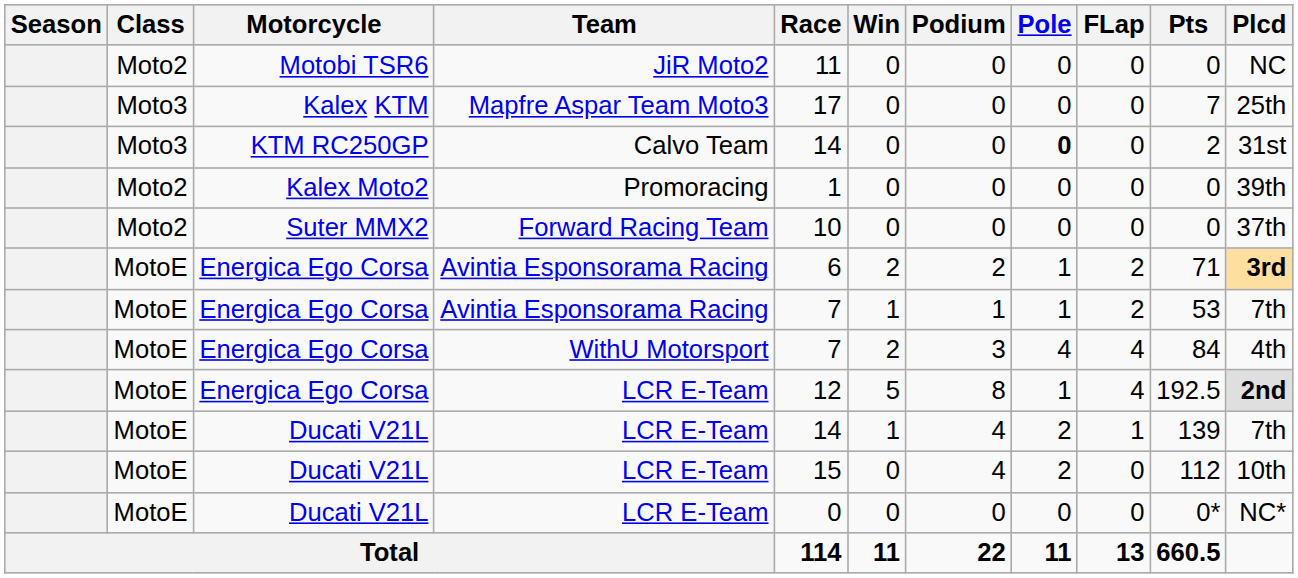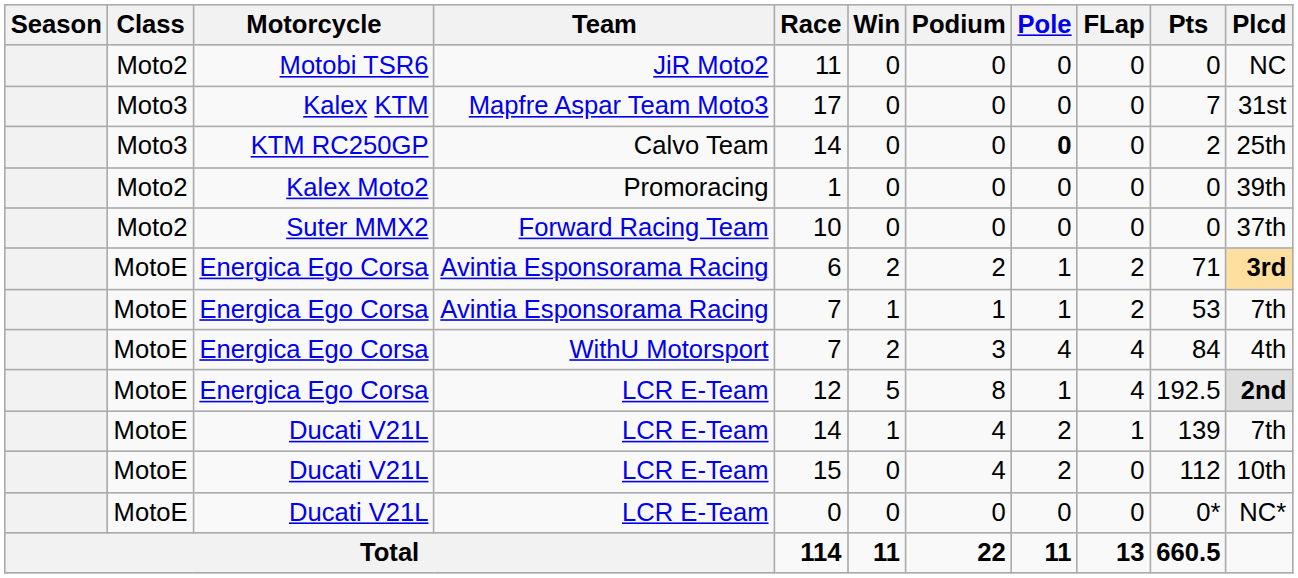(1261, 106) 25th -> (1262, 106) 31st
(1262, 146) 31st -> (1261, 146) 25th
